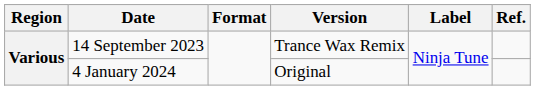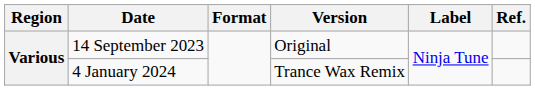(340, 44) Trance Wax Remix -> (303, 44) Original
(303, 71) Original -> (340, 71) Trance Wax Remix
